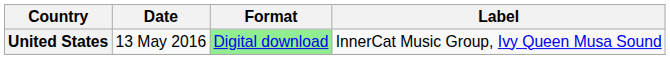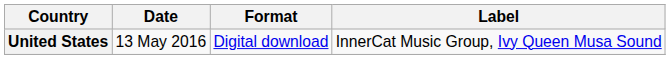(271, 41) lightgreen background -> (271, 41) no background
